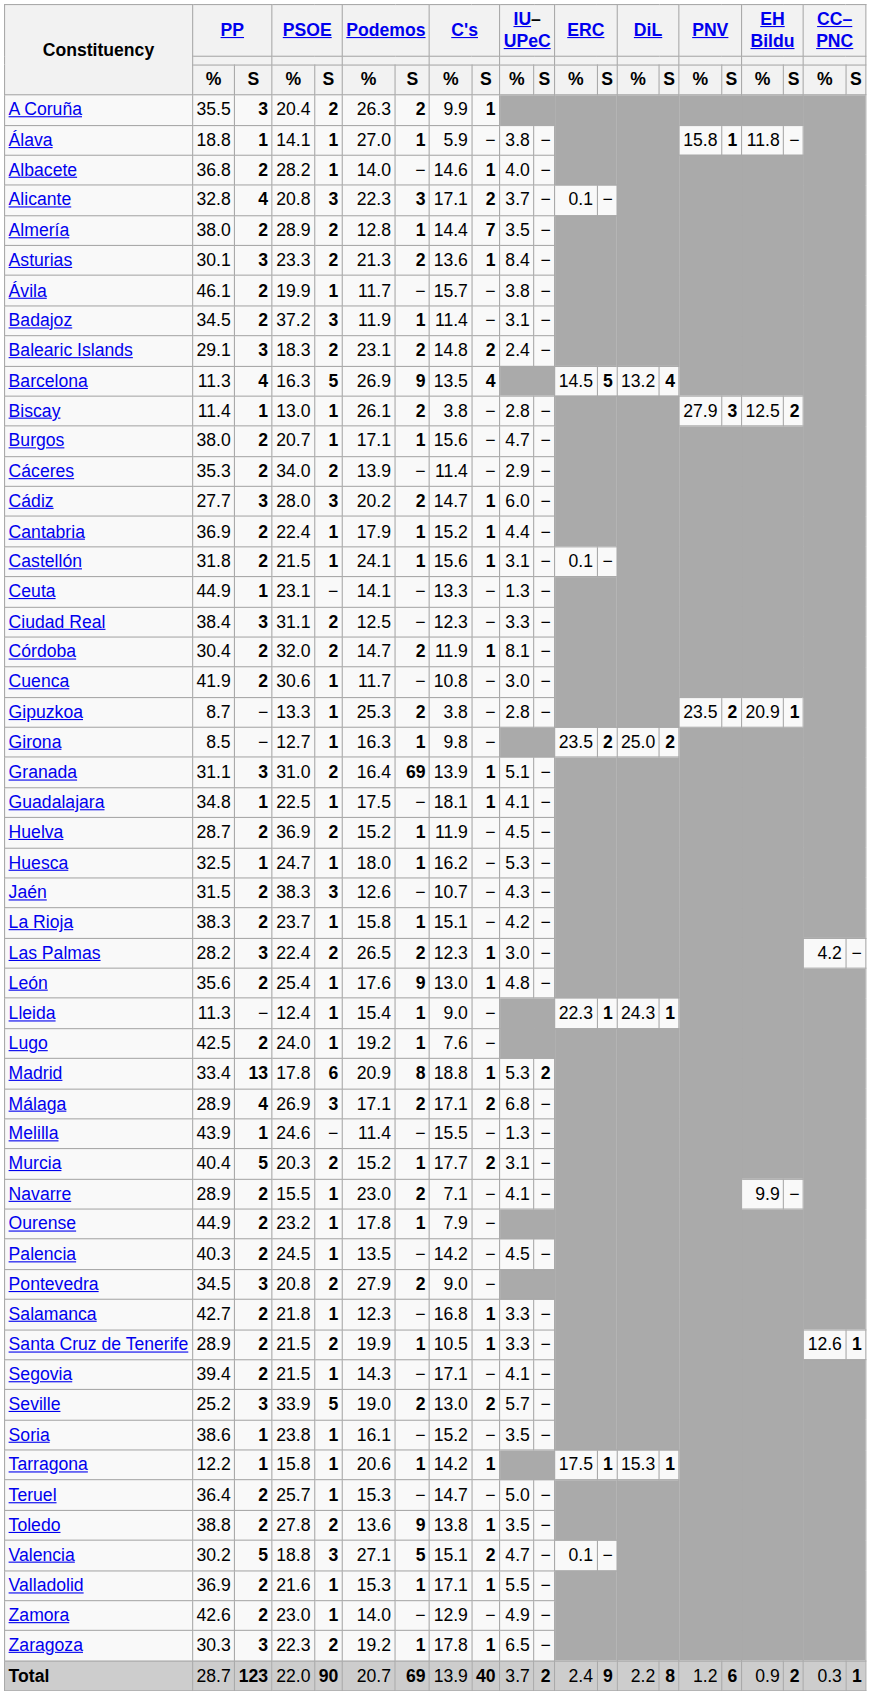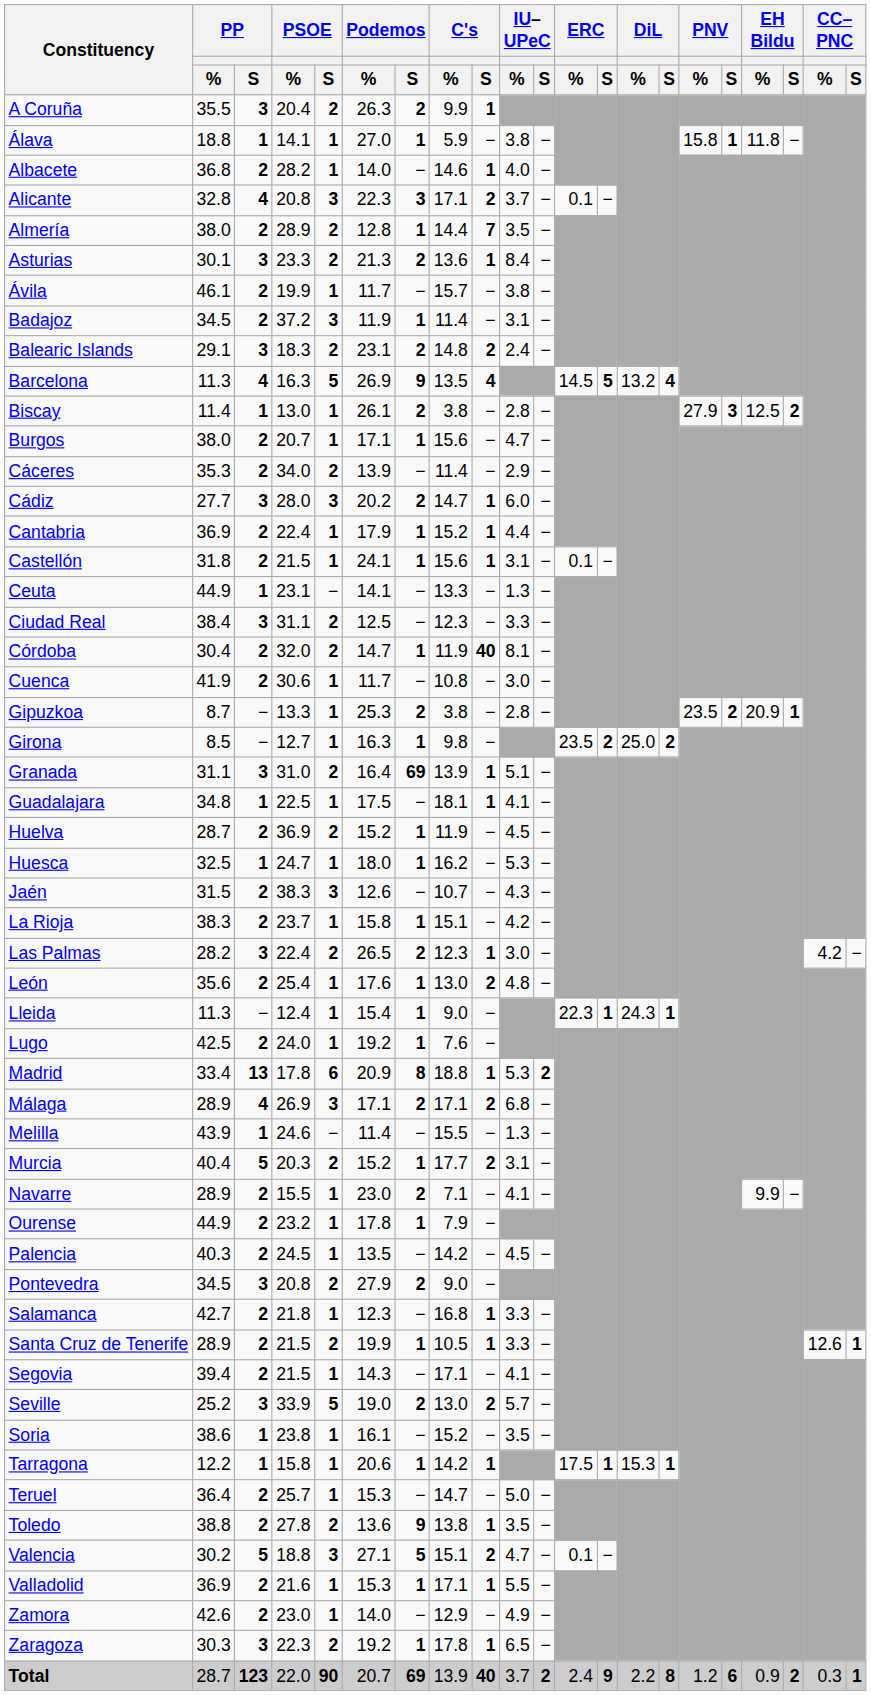(421, 651) 2 -> (421, 651) 1
(491, 651) 1 -> (486, 651) 40
(421, 983) 9 -> (421, 983) 1
(491, 983) 1 -> (491, 983) 2
